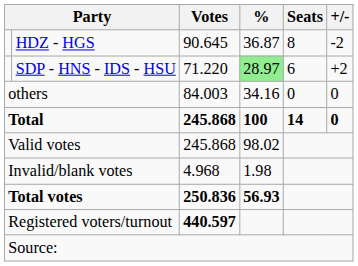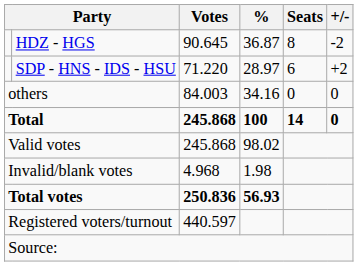(261, 68) lightgreen background -> (261, 68) no background
(210, 222) bold -> (210, 222) normal
